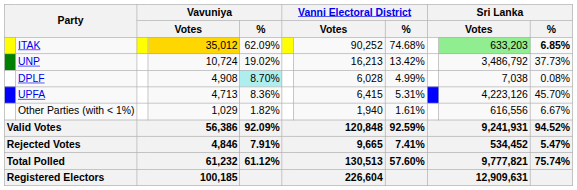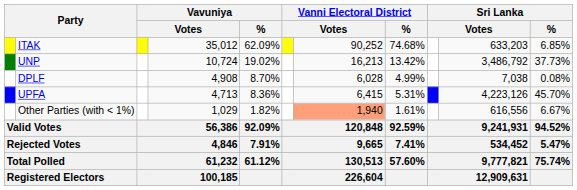(222, 45) gold background -> (222, 45) no background
(509, 45) lightgreen background -> (509, 45) no background
(555, 45) bold -> (555, 45) normal
(265, 78) paleturquoise background -> (265, 78) no background
(370, 111) no background -> (370, 111) lightsalmon background
